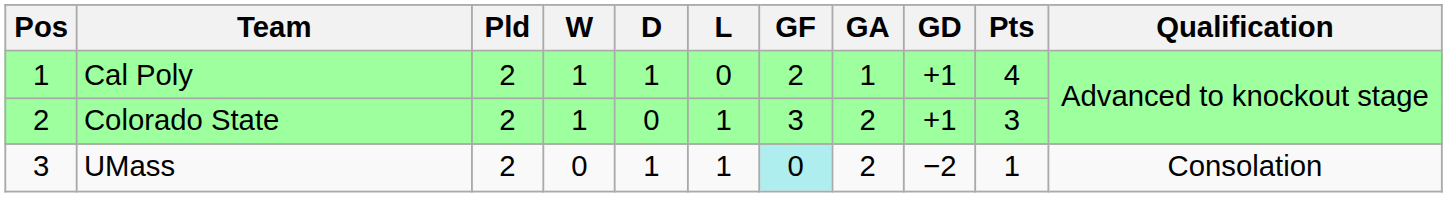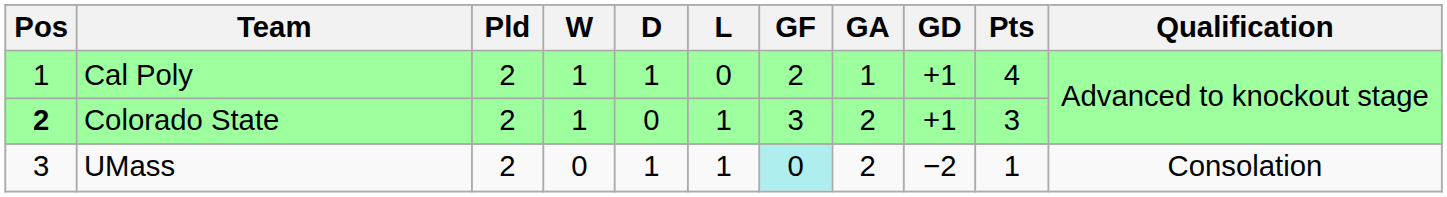(41, 120) normal -> (41, 120) bold
